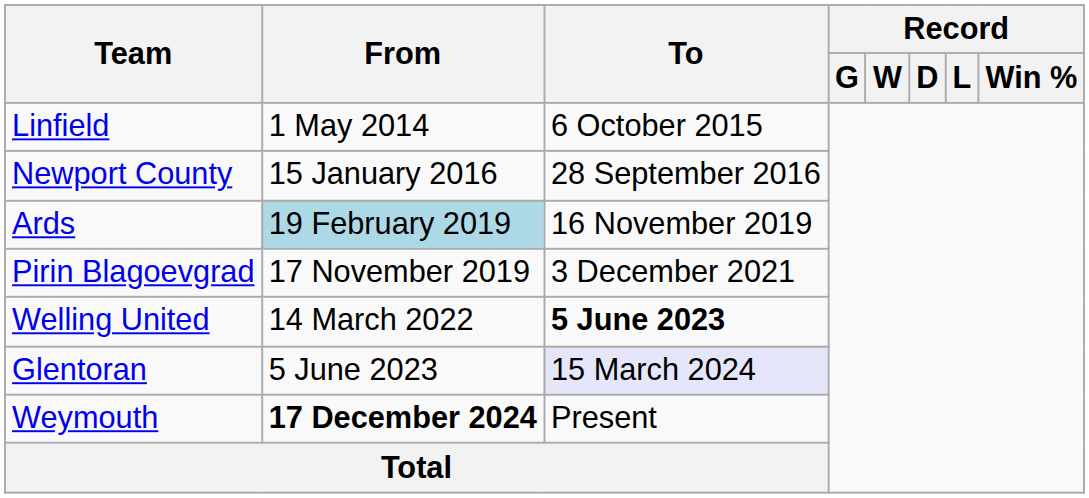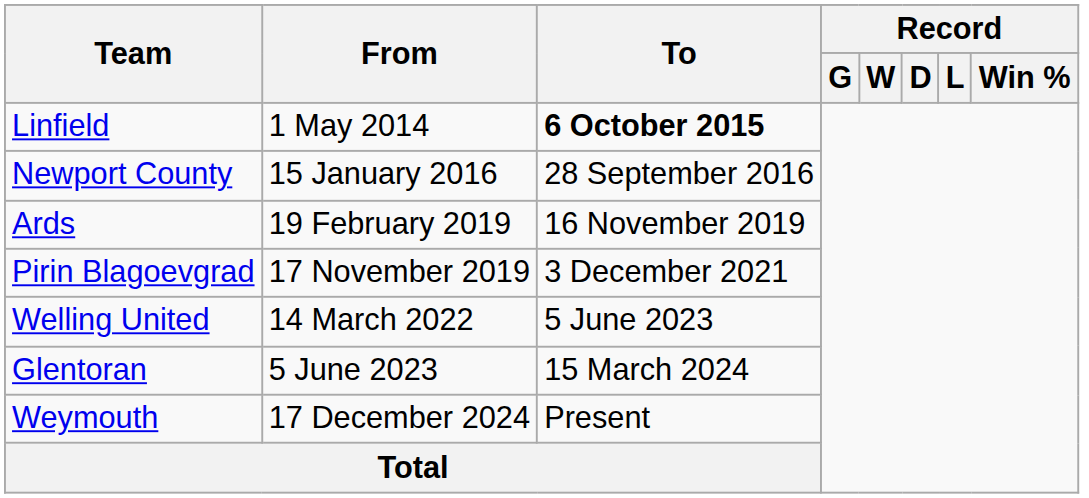(657, 126) normal -> (654, 126) bold
(390, 223) lightblue background -> (390, 223) no background
(638, 321) bold -> (629, 321) normal
(653, 369) lavender background -> (647, 369) no background
(403, 418) bold -> (399, 418) normal
